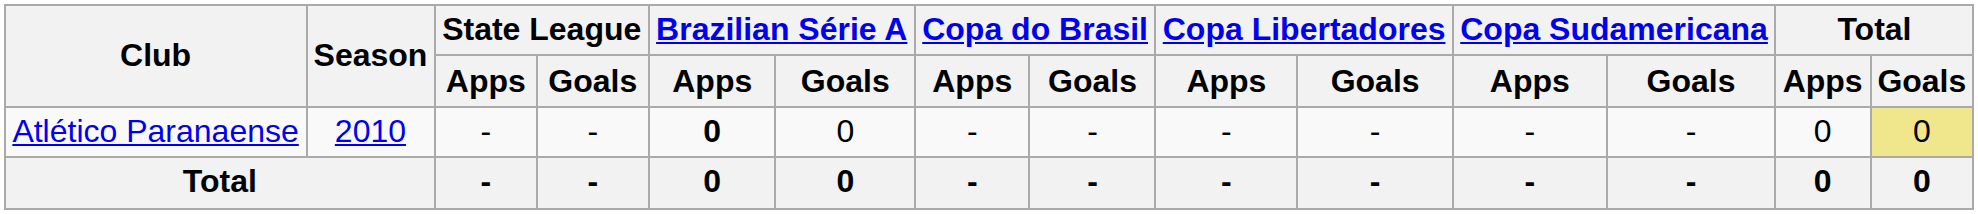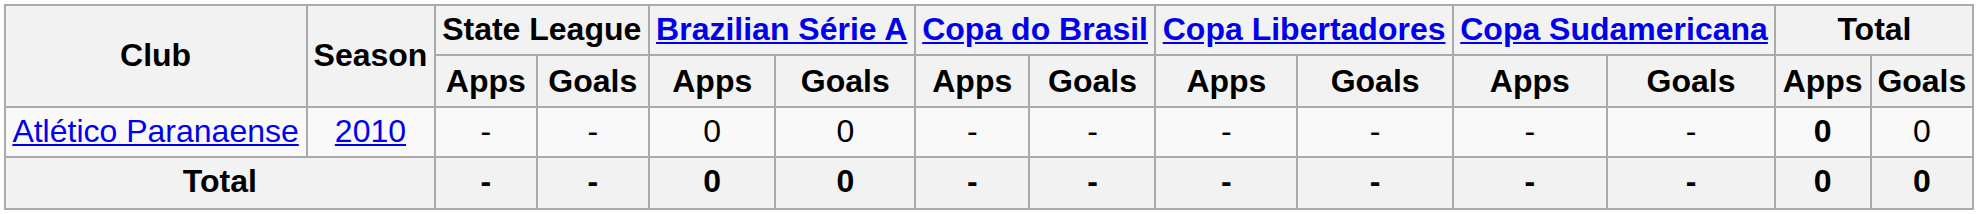(712, 131) bold -> (712, 131) normal
(1823, 131) normal -> (1823, 131) bold
(1922, 131) khaki background -> (1922, 131) no background
